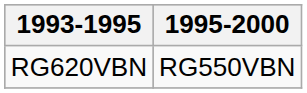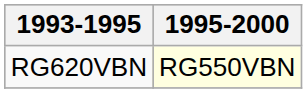(227, 66) no background -> (227, 66) lightyellow background
